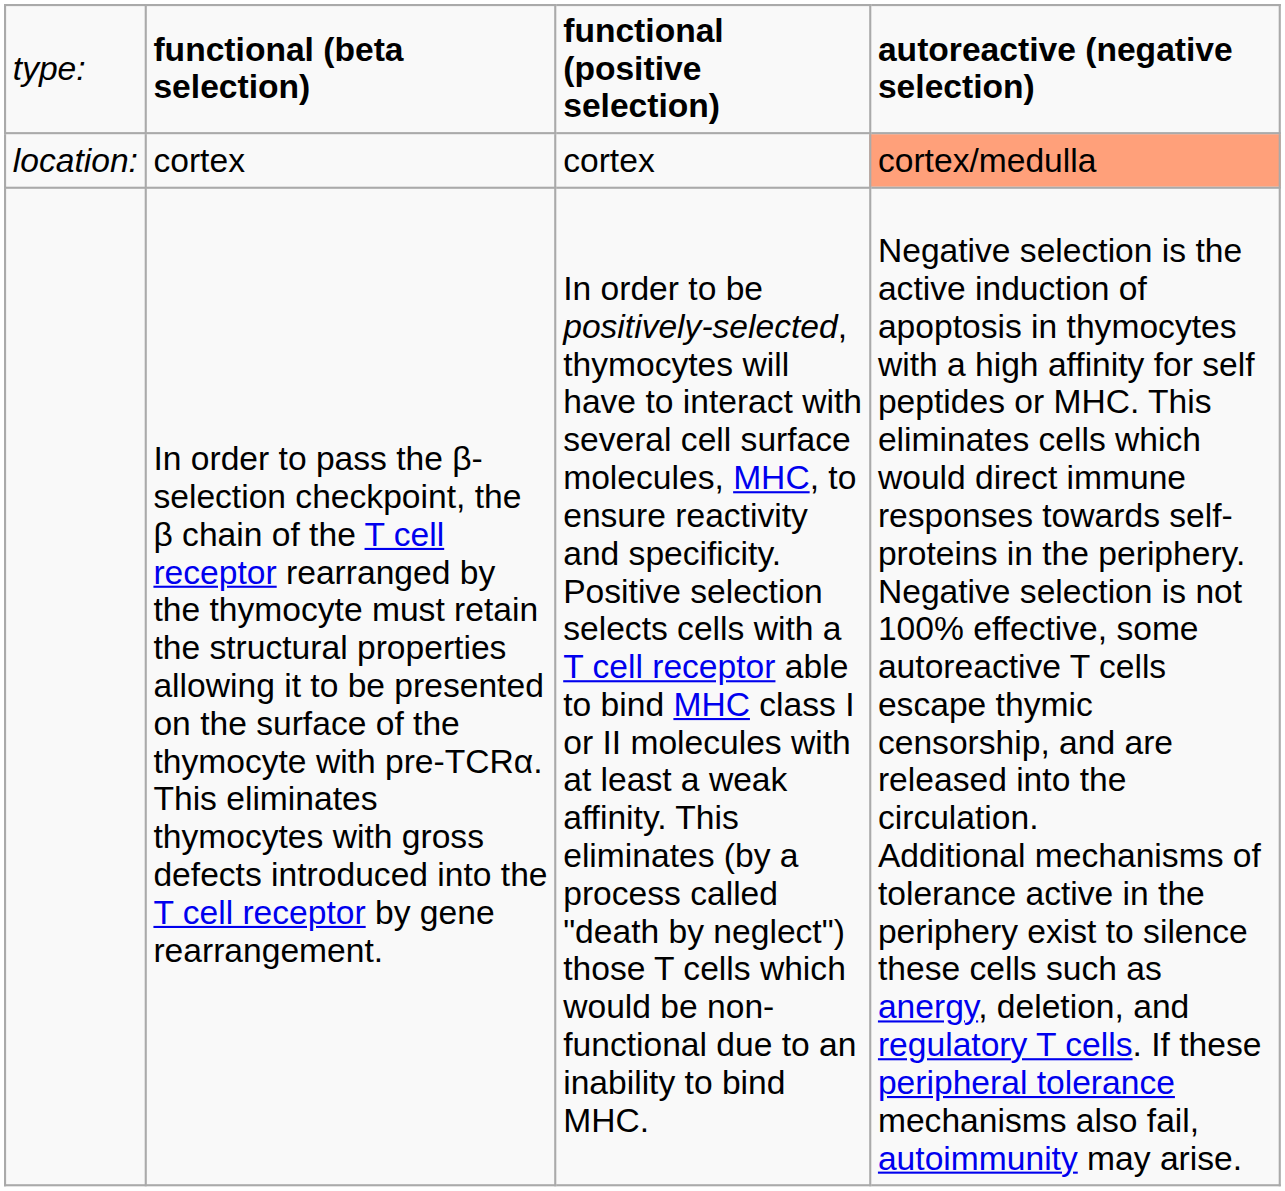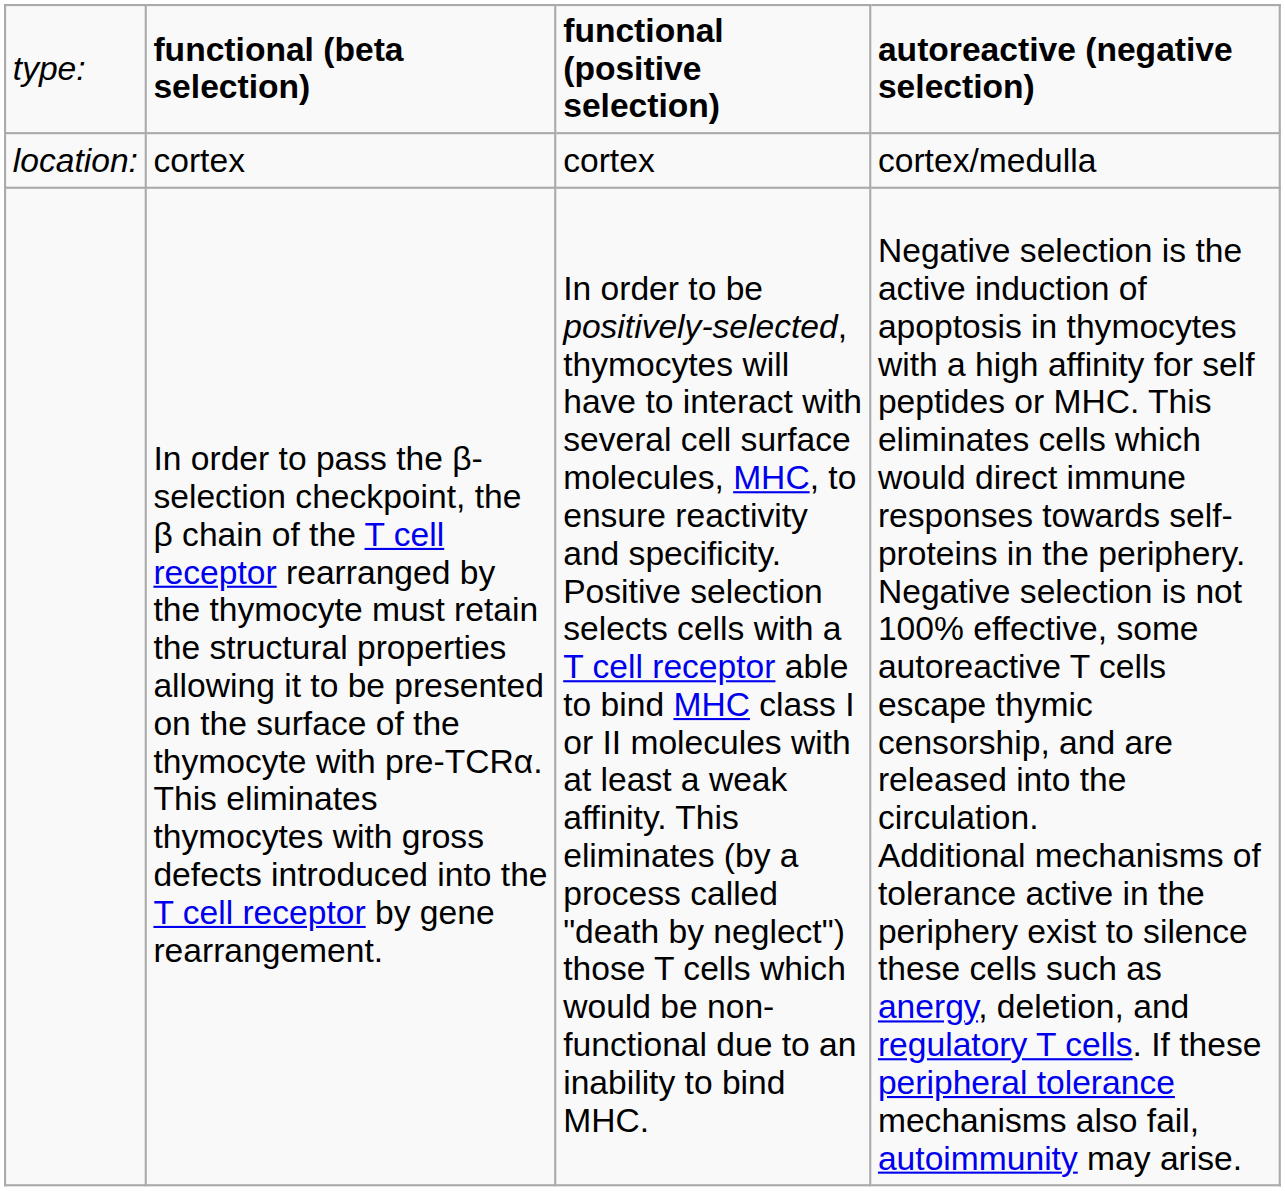(987, 160) lightsalmon background -> (987, 160) no background
